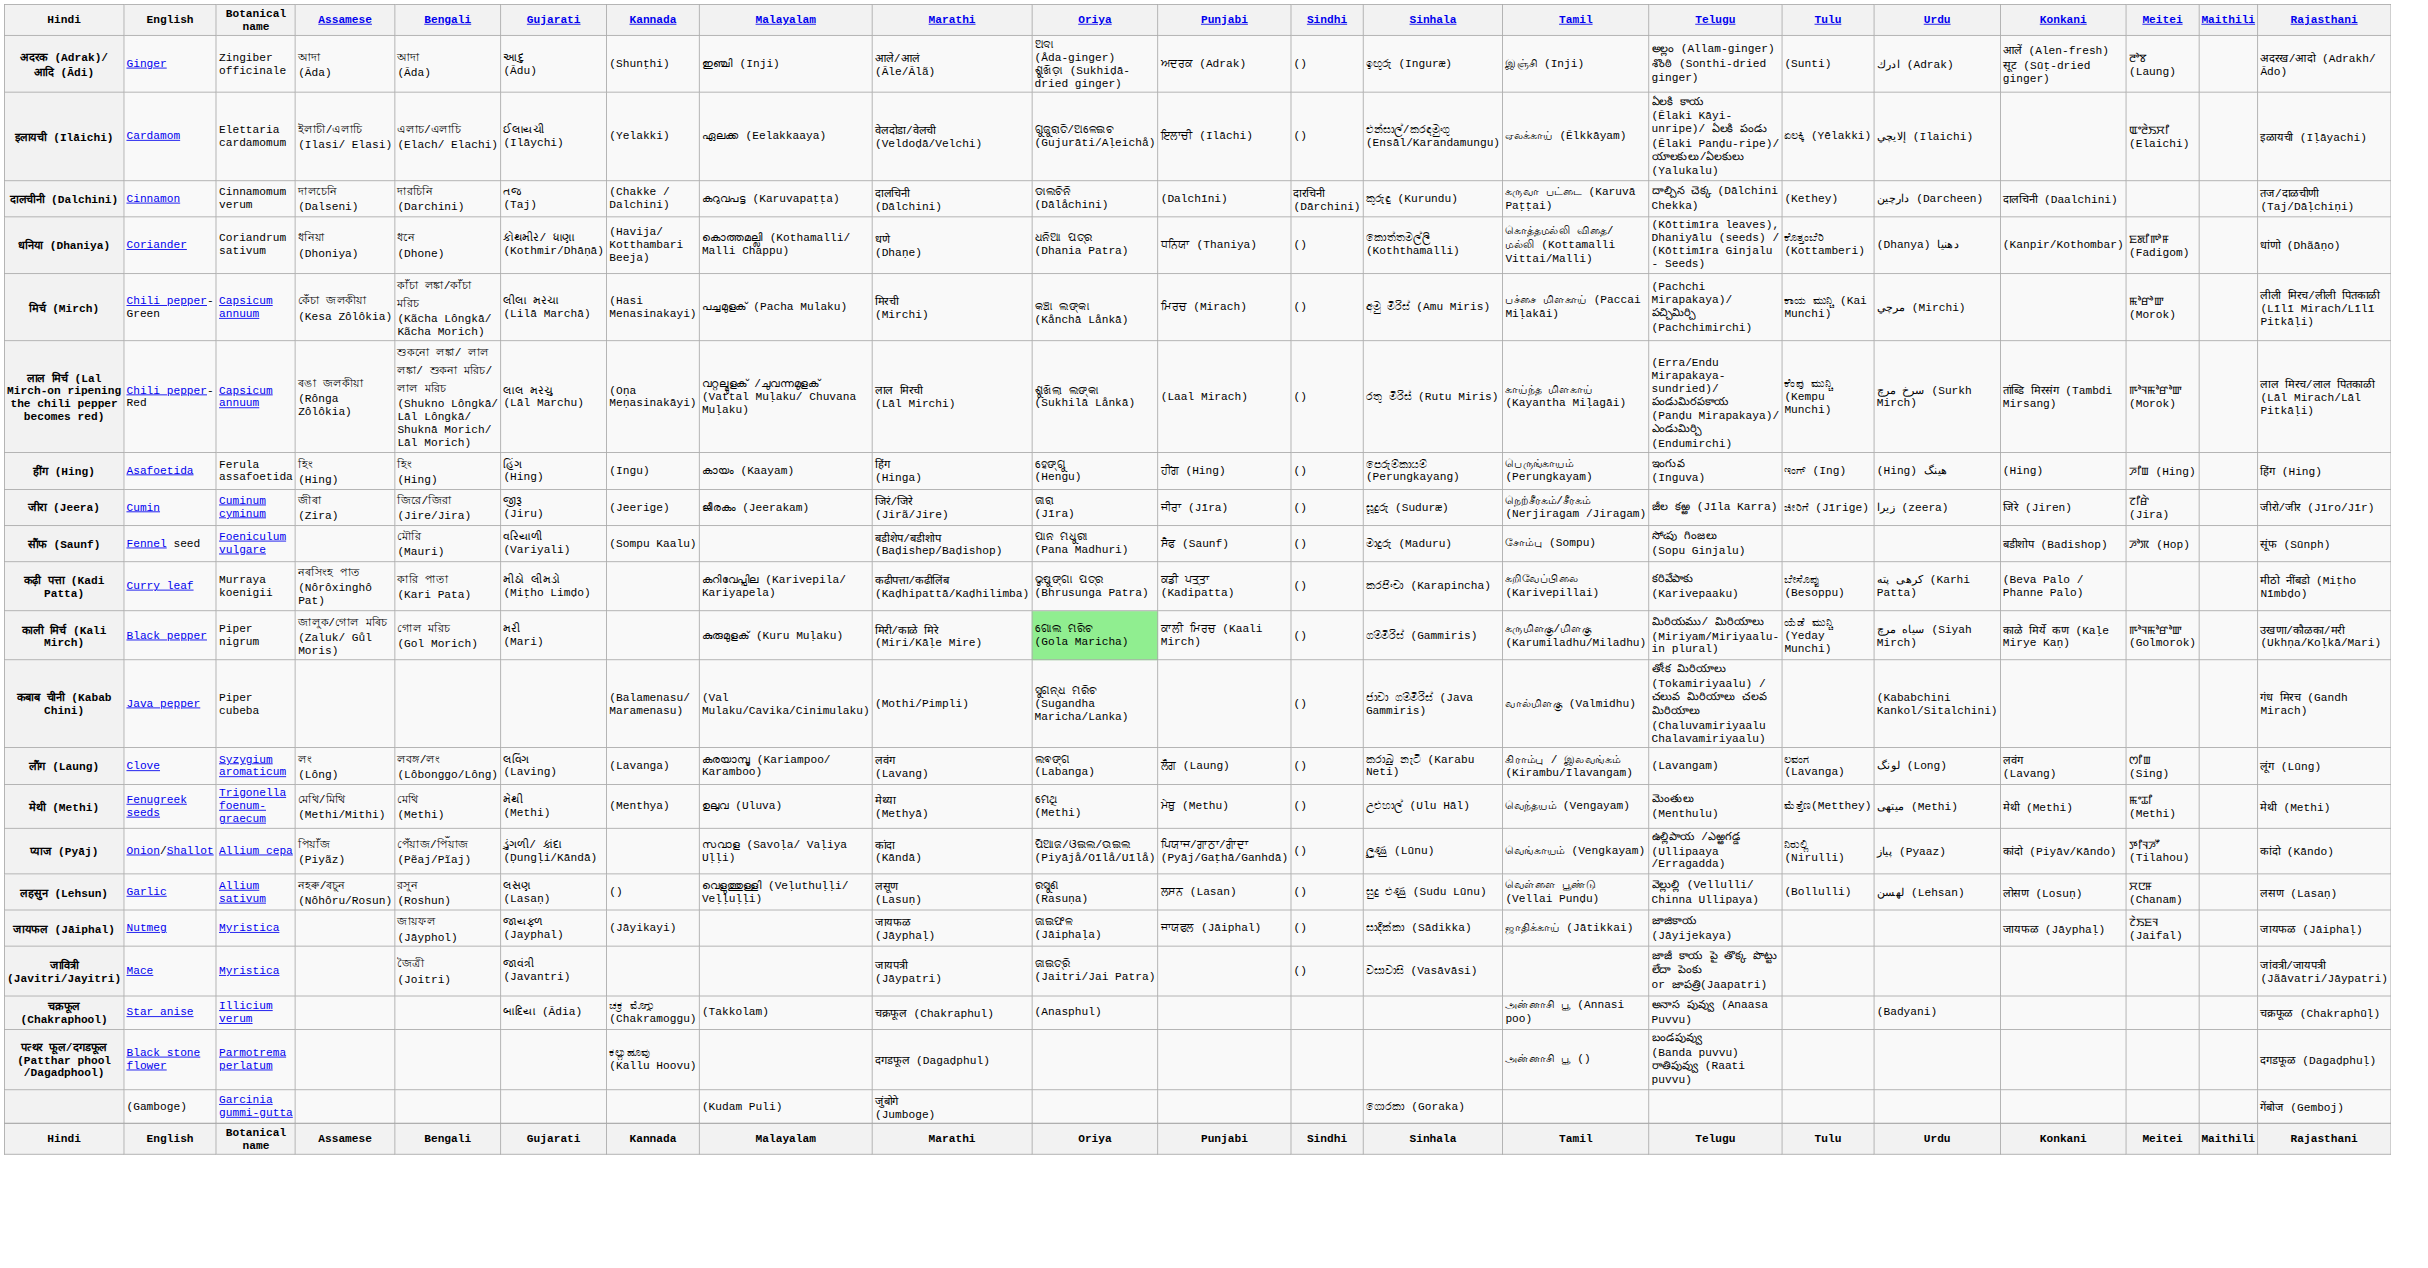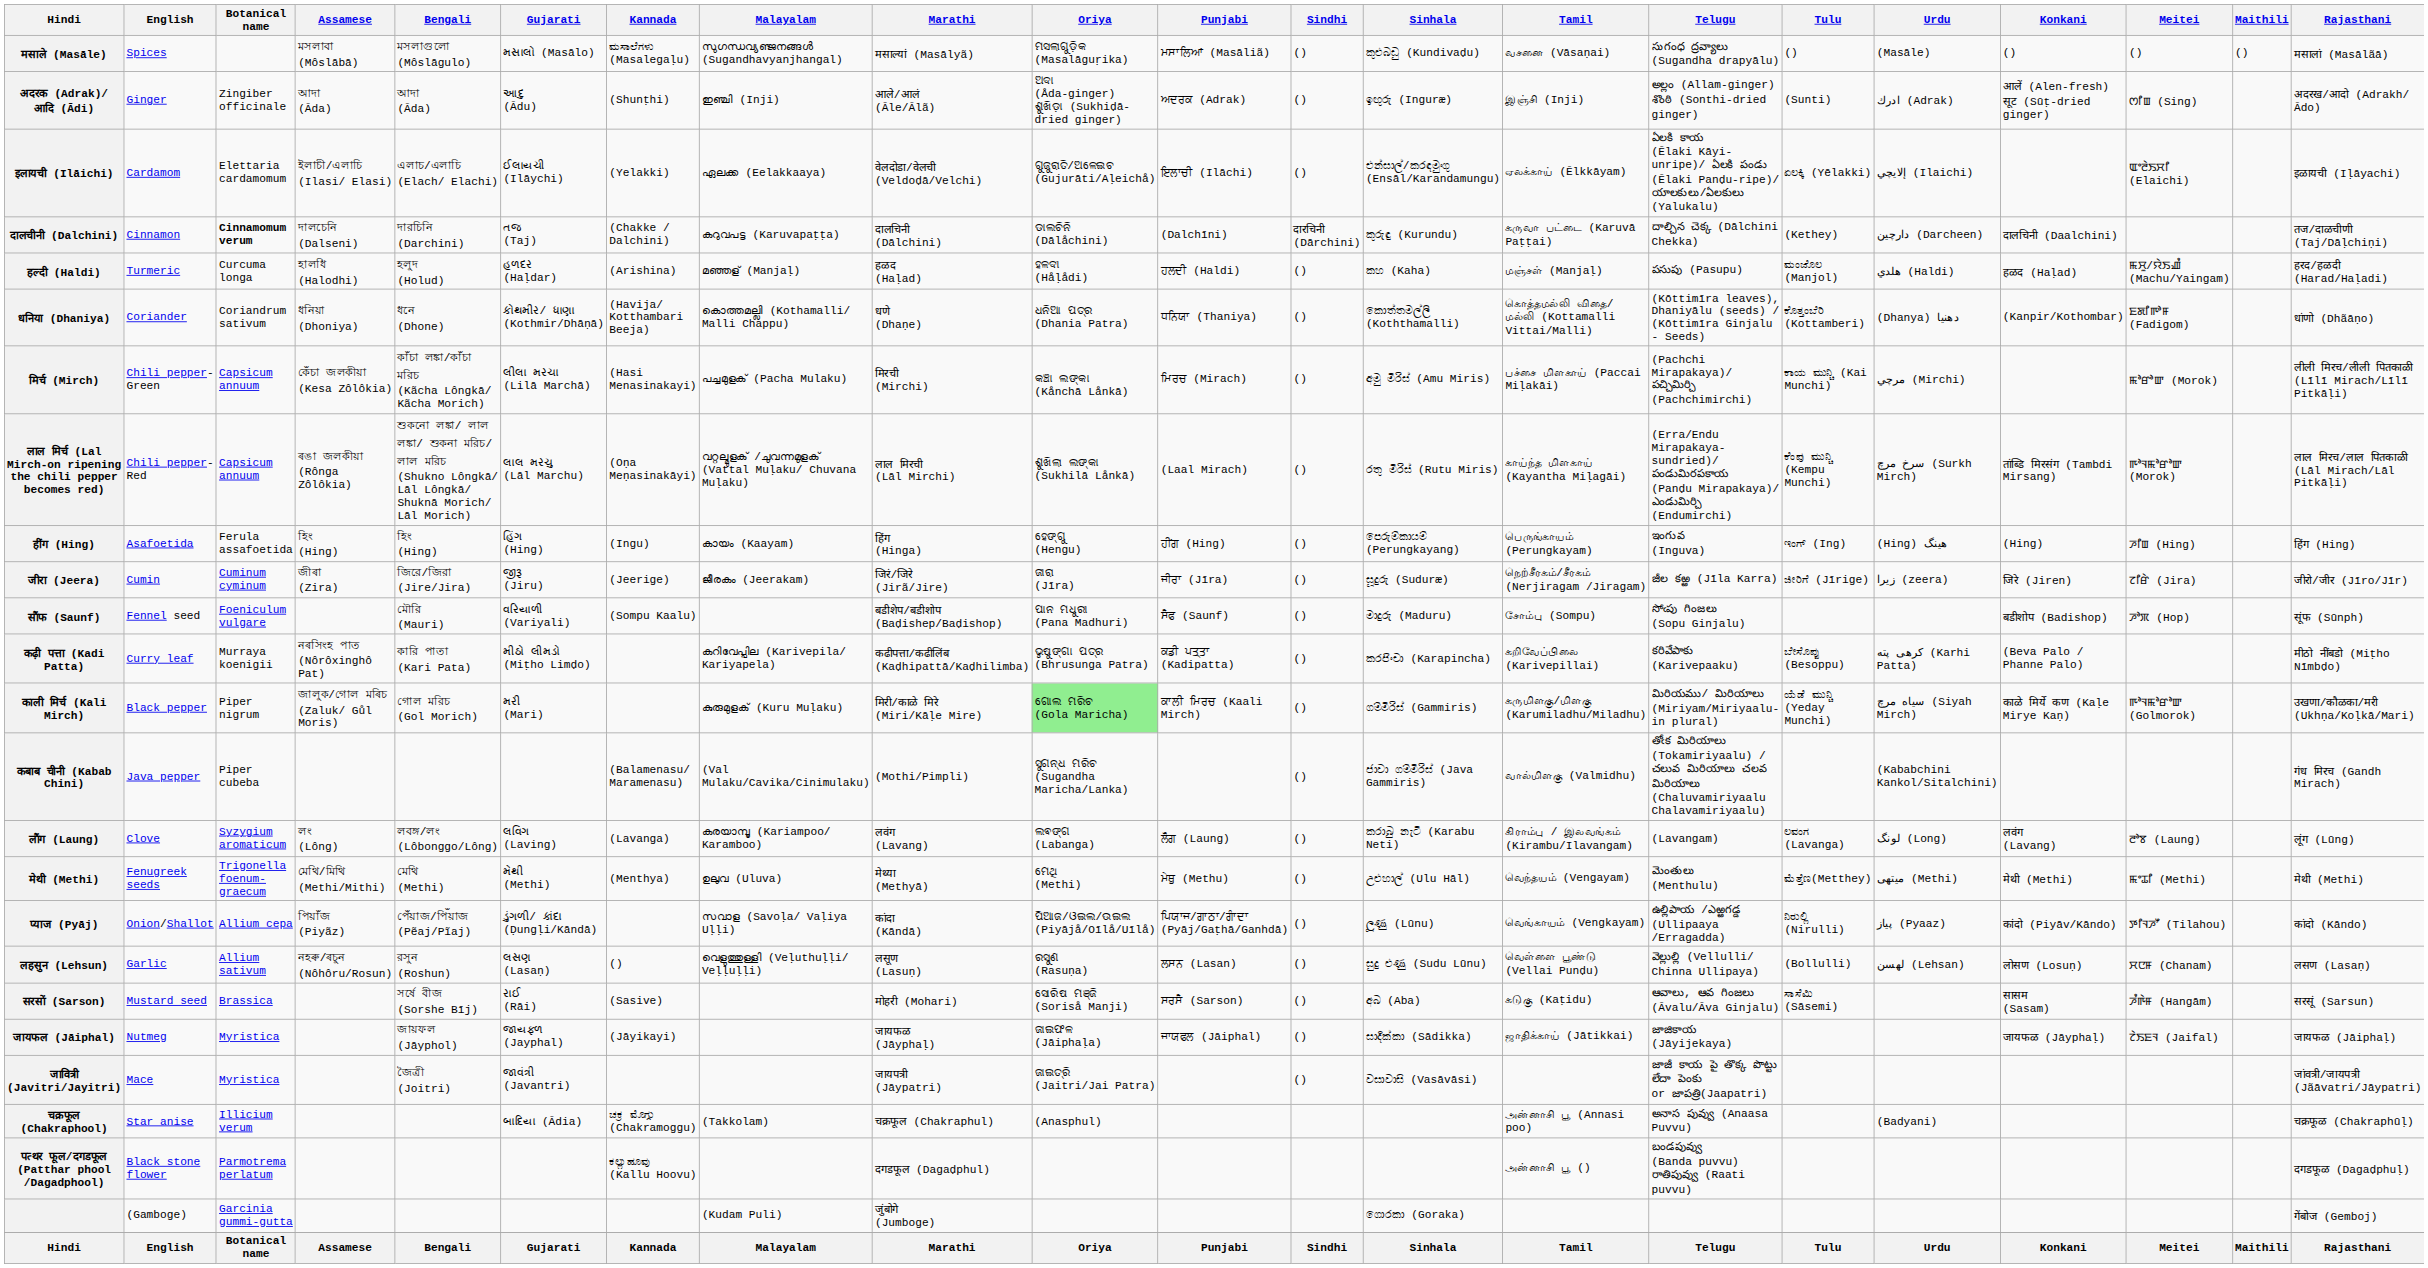+ row: (64, 55)
(2152, 65) ꯂꯣꯕ (Laung) -> (2163, 102) ꯁꯤꯡ (Sing)
(253, 198) normal -> (253, 235) bold
+ row: (64, 272)
(2149, 767) ꯁꯤꯡ (Sing) -> (2165, 840) ꯂꯣꯕ (Laung)
+ row: (64, 1002)
